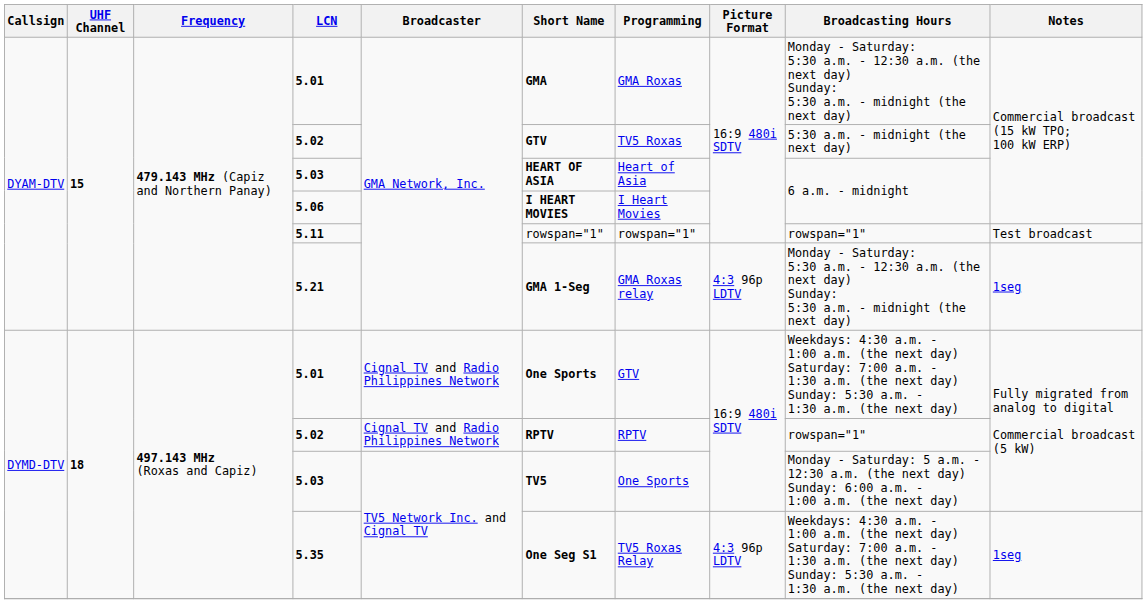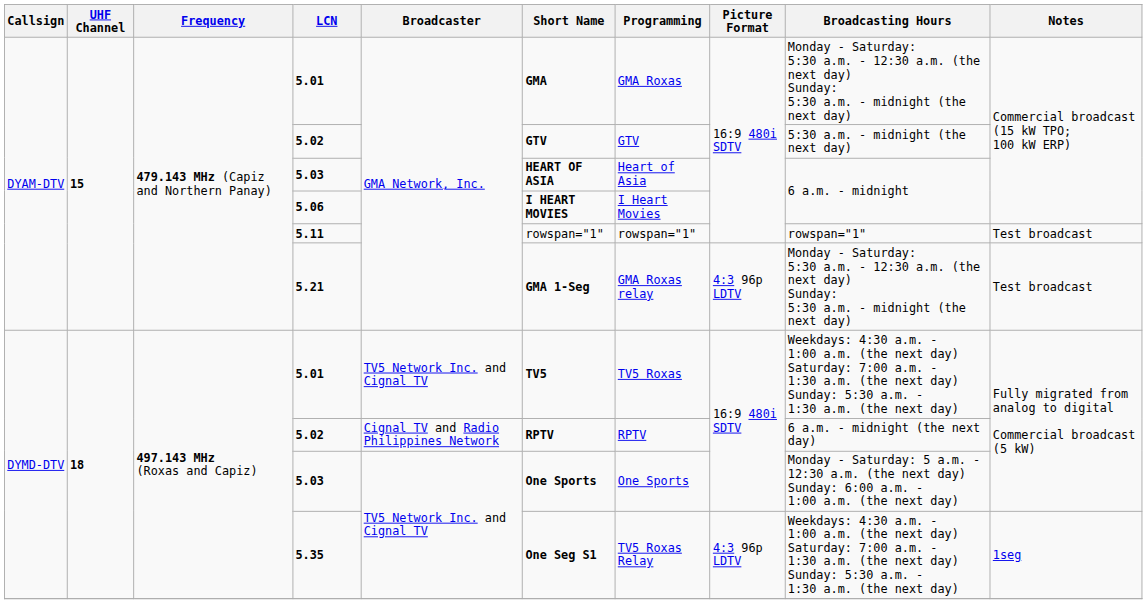(650, 141) TV5 Roxas -> (628, 141) GTV
(1007, 287) 1seg -> (1043, 287) Test broadcast
(431, 374) Cignal TV and Radio Philippines Network -> (435, 374) TV5 Network Inc. and Cignal TV
(561, 374) One Sports -> (536, 374) TV5
(628, 374) GTV -> (650, 374) TV5 Roxas
(827, 435) rowspan="1" -> (884, 435) 6 a.m. - midnight (the next day)
(536, 481) TV5 -> (561, 481) One Sports
